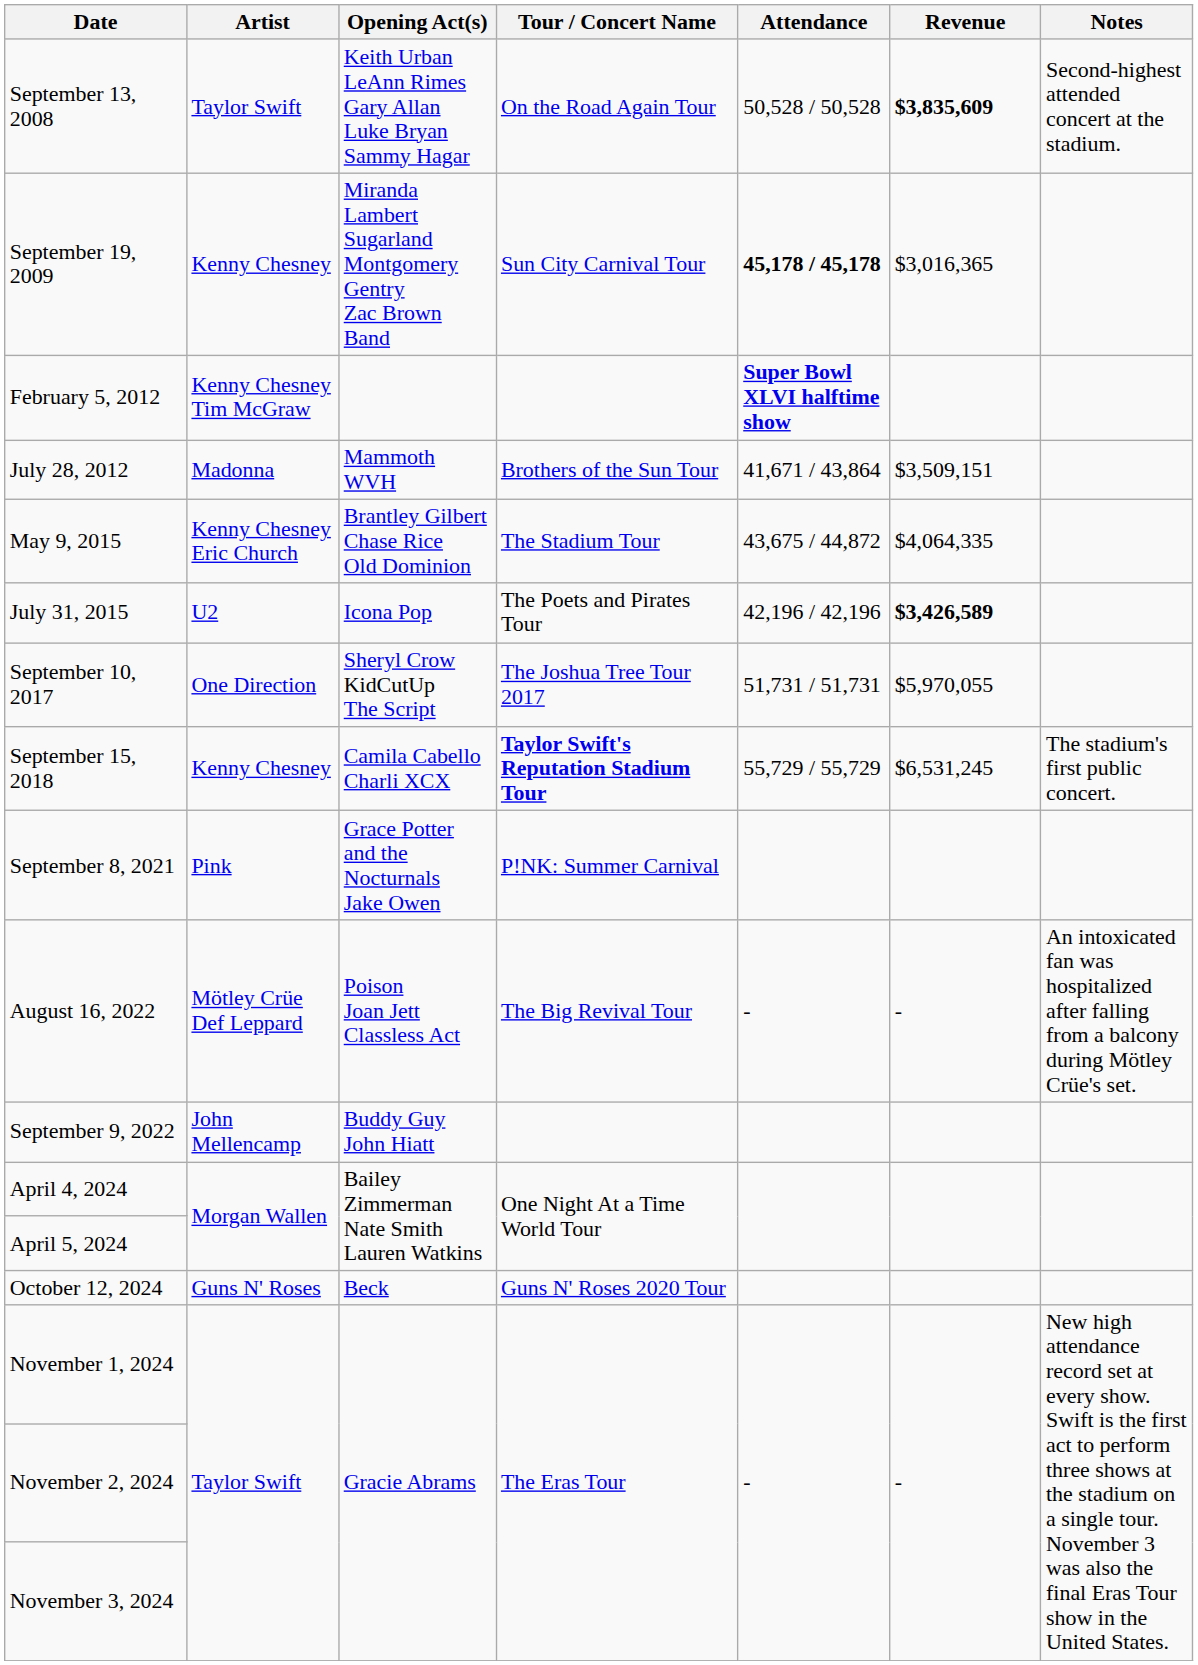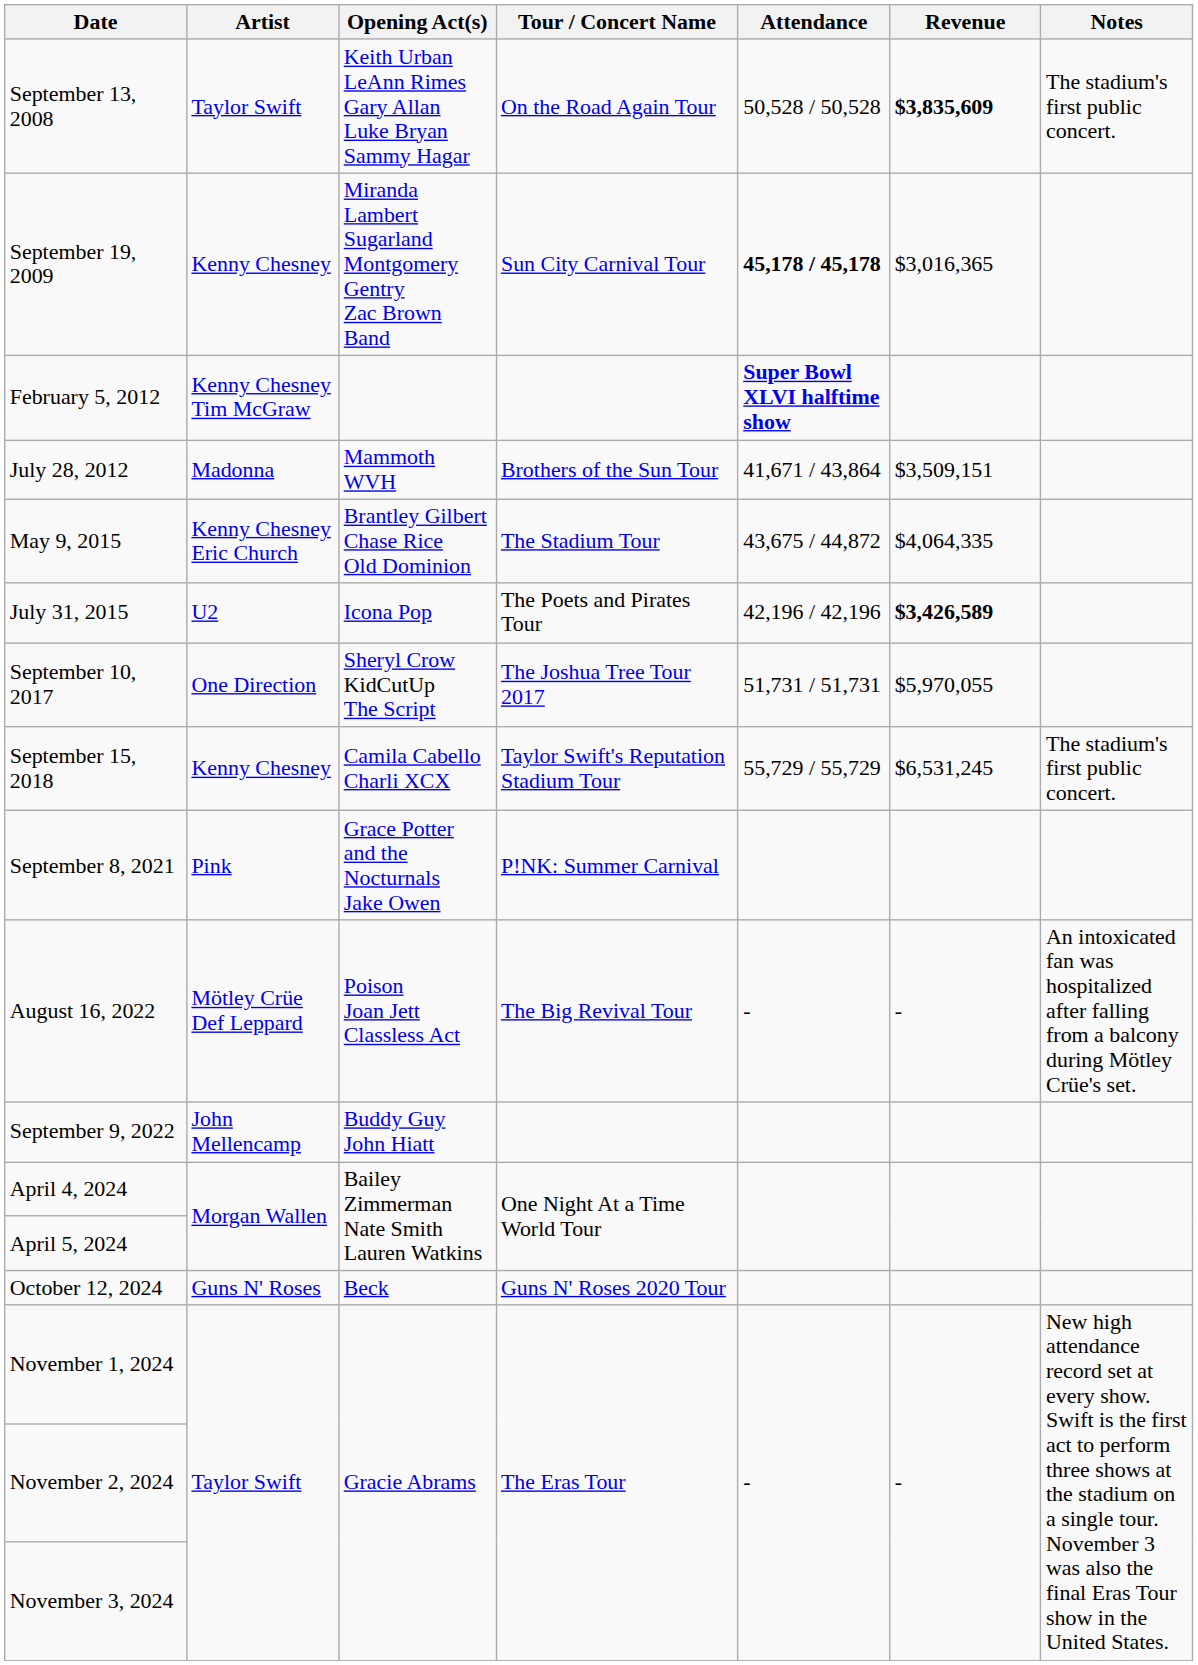(1114, 105) Second-highest attended concert at the stadium. -> (1107, 105) The stadium's first public concert.
(596, 768) bold -> (613, 768) normal
